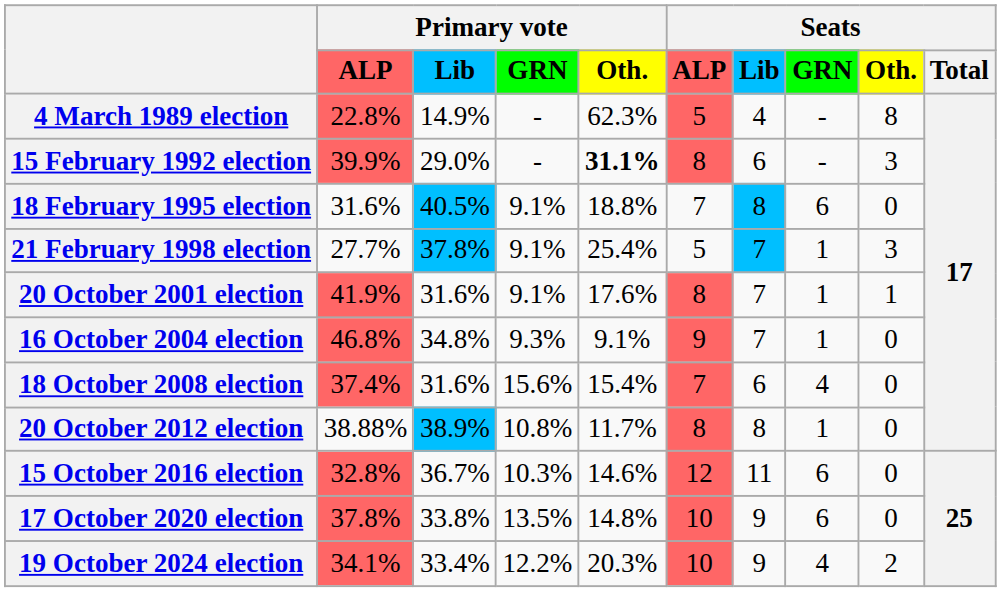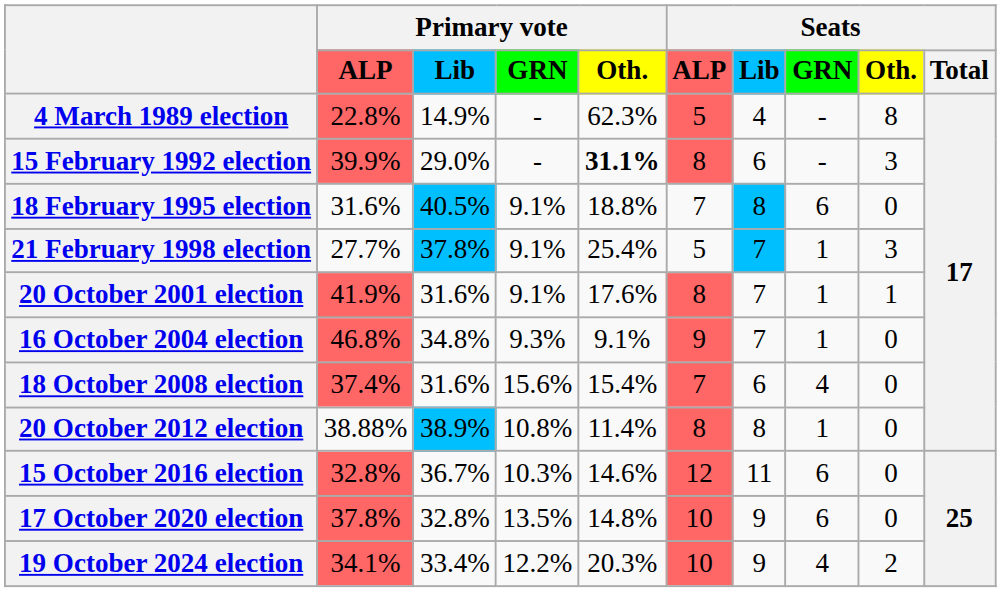(622, 428) 11.7% -> (622, 428) 11.4%
(455, 517) 33.8% -> (455, 517) 32.8%
